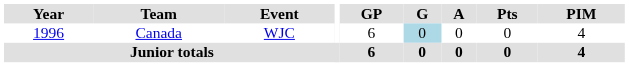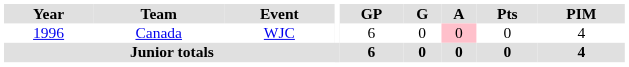(422, 33) lightblue background -> (422, 33) no background
(459, 33) no background -> (459, 33) pink background
